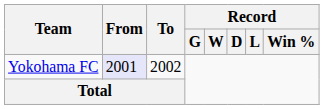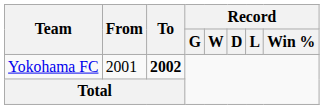(121, 66) lavender background -> (121, 66) no background
(166, 66) normal -> (166, 66) bold
